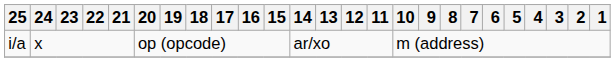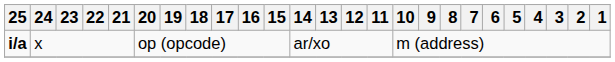(17, 43) normal -> (17, 43) bold
